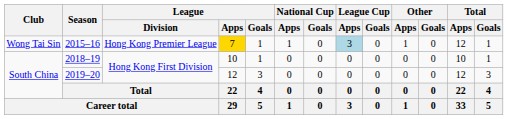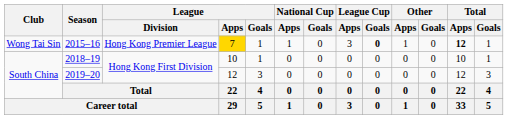(349, 43) lightblue background -> (349, 43) no background
(377, 43) normal -> (377, 43) bold
(461, 43) normal -> (461, 43) bold
